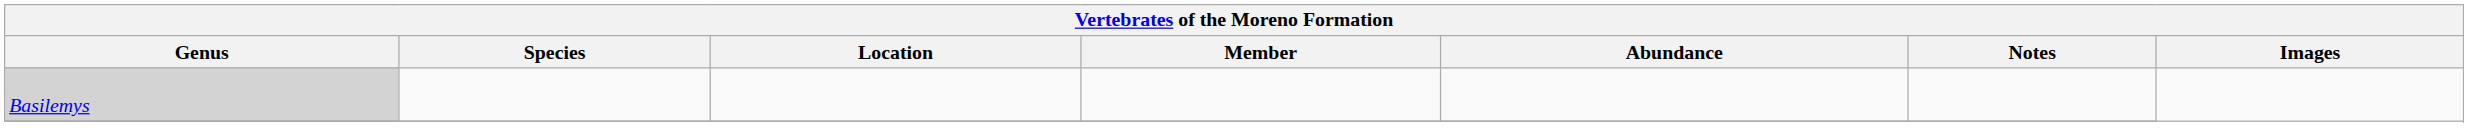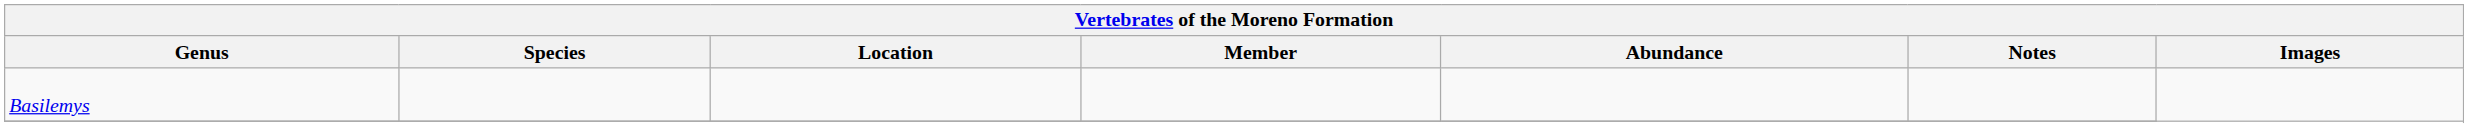(49, 105) lightgrey background -> (49, 105) no background
